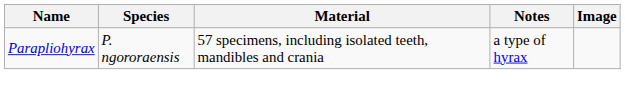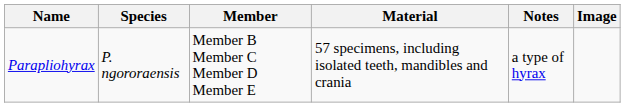+ column: (250, 16)
